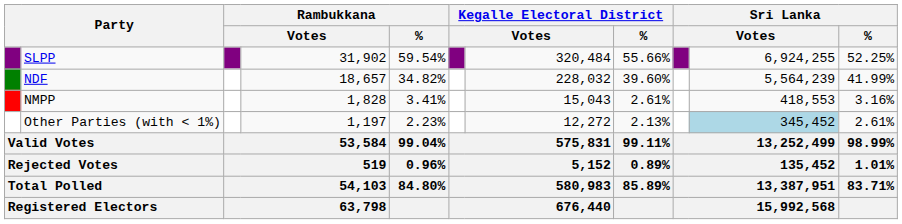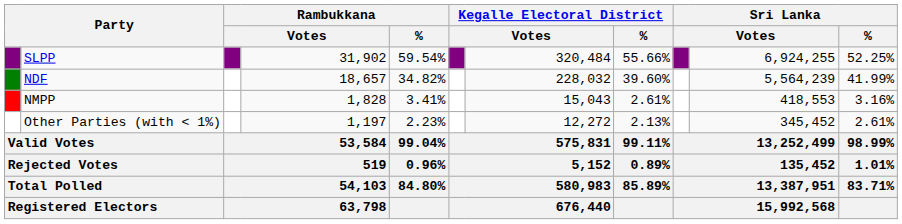(808, 122) lightblue background -> (808, 122) no background
